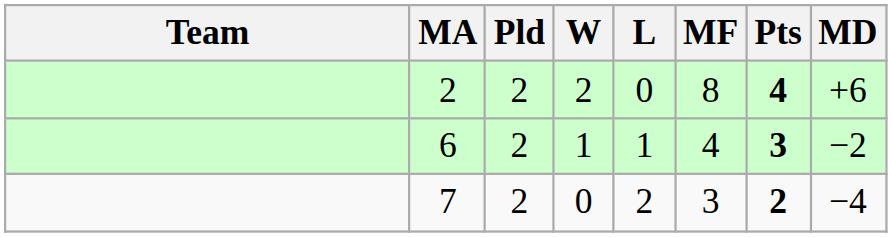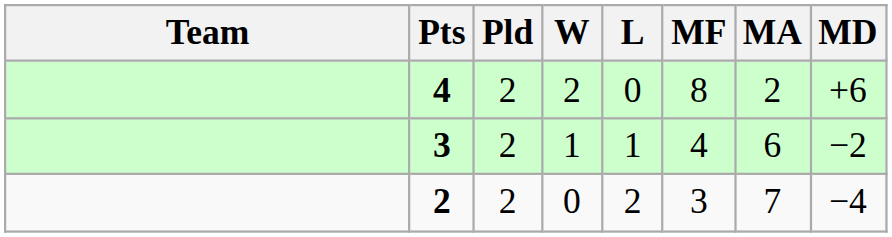columns swapped: (778, 32) <-> (448, 32)
